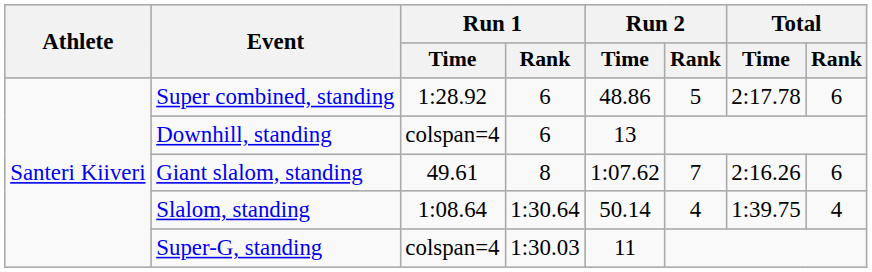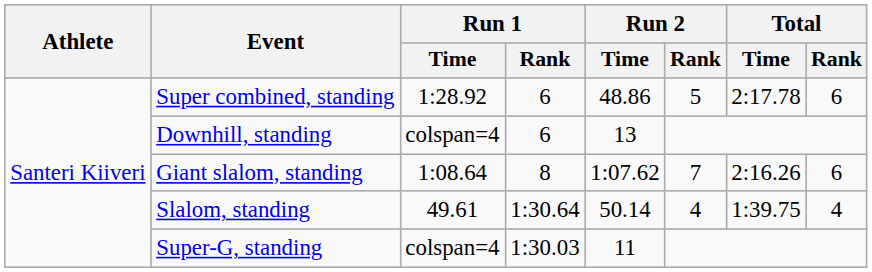(452, 172) 49.61 -> (452, 172) 1:08.64
(452, 210) 1:08.64 -> (452, 210) 49.61
